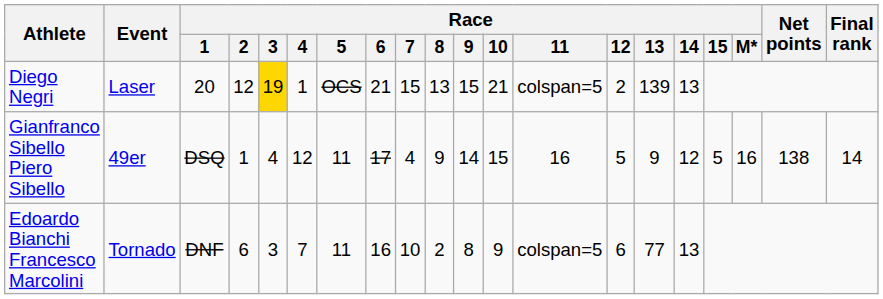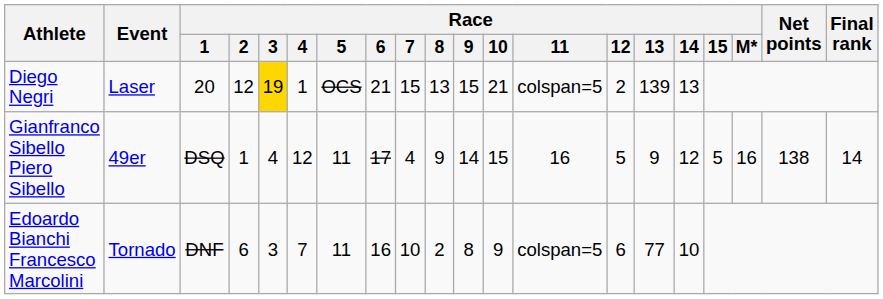(689, 249) 13 -> (689, 249) 10
